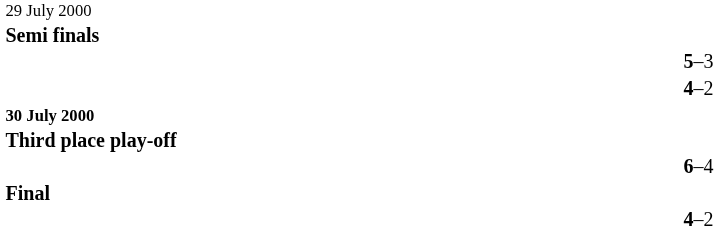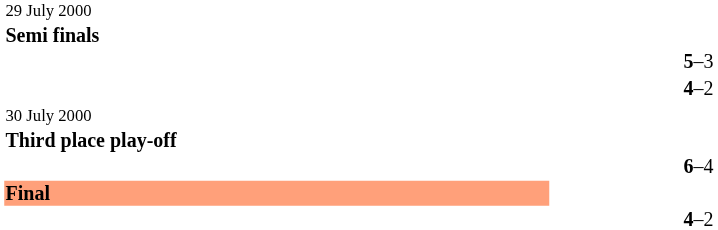(50, 114) bold -> (49, 115) normal
(28, 193) no background -> (28, 193) lightsalmon background
